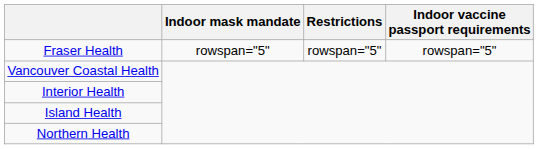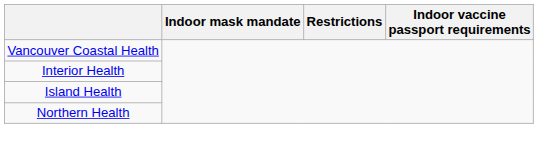- row: (83, 50)
